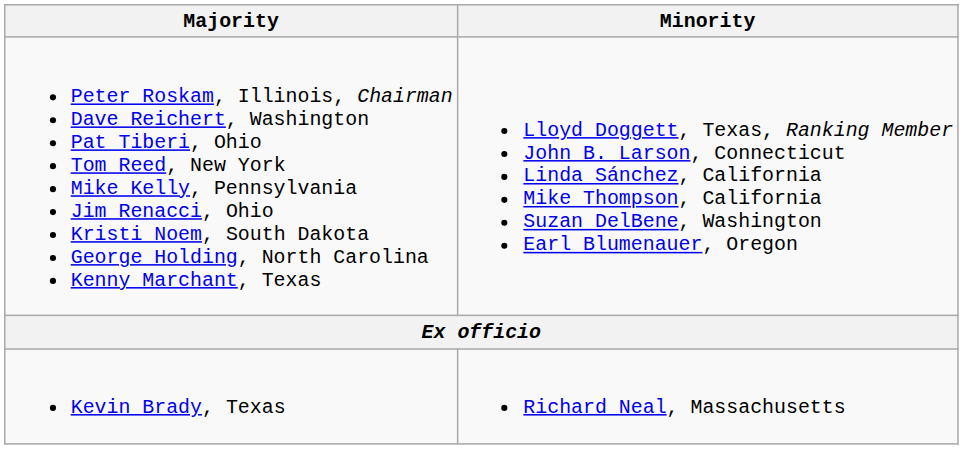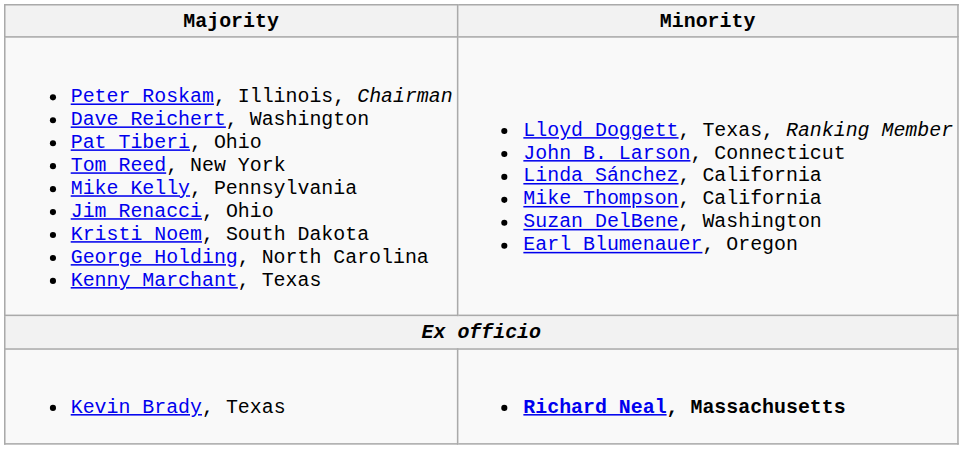(708, 407) normal -> (708, 407) bold
